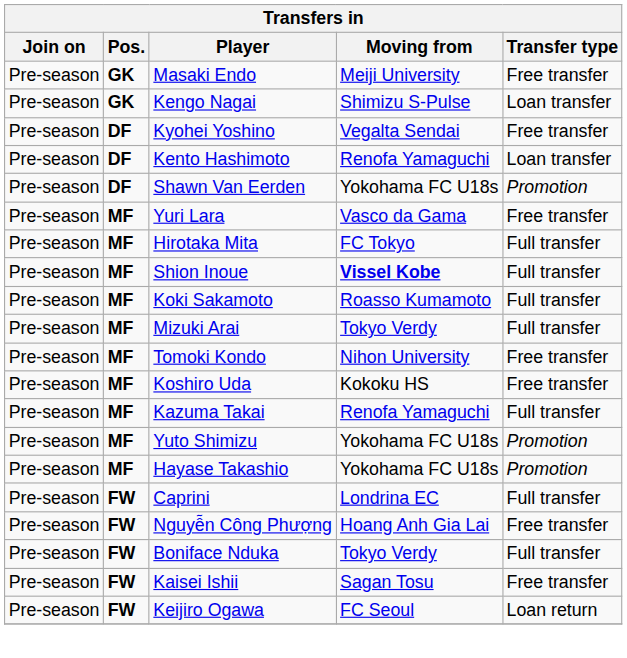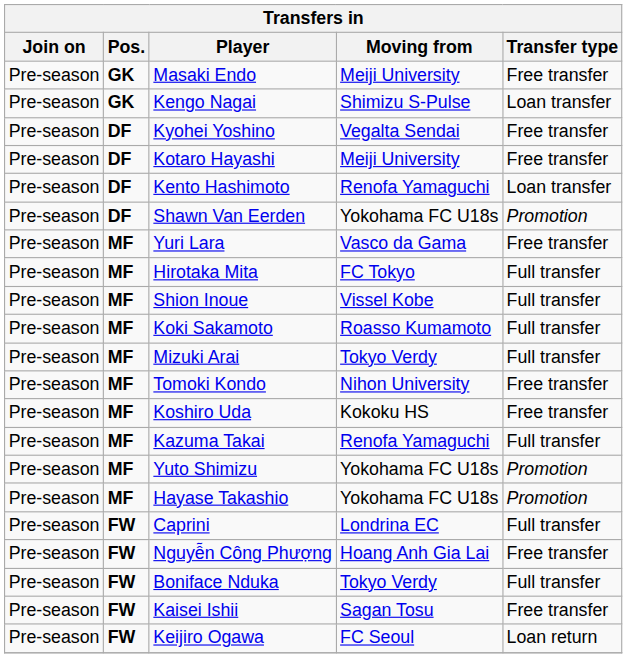+ row: (214, 159)
(390, 272) bold -> (387, 300) normal
